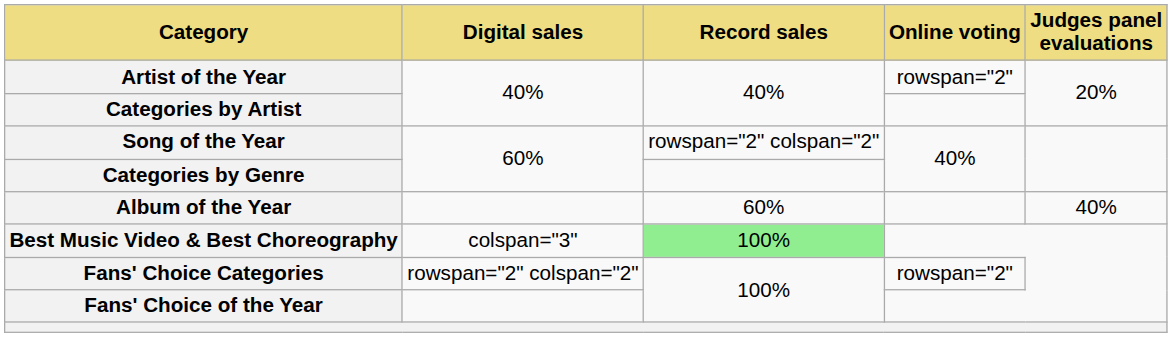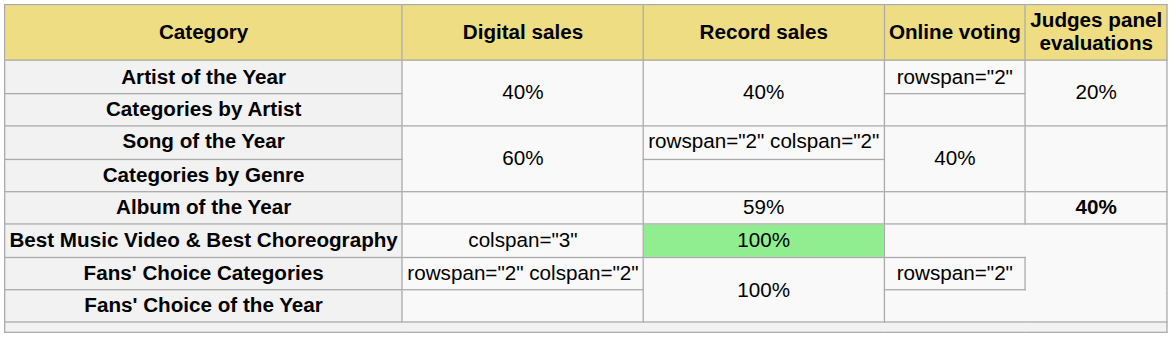(764, 207) 60% -> (764, 207) 59%
(1096, 207) normal -> (1096, 207) bold
